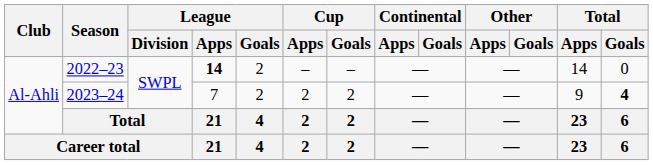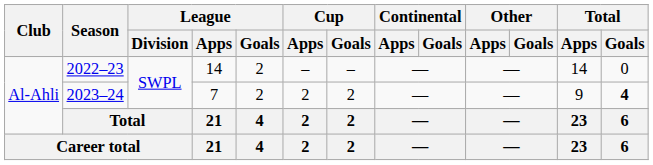(214, 69) bold -> (214, 69) normal
